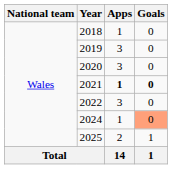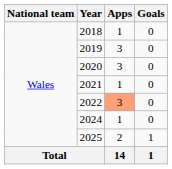(120, 84) bold -> (120, 84) normal
(151, 84) bold -> (151, 84) normal
(120, 102) no background -> (120, 102) lightsalmon background
(151, 119) lightsalmon background -> (151, 119) no background
